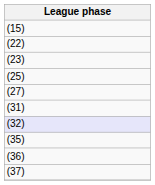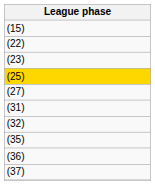(16, 76) no background -> (16, 76) gold background
(16, 124) lavender background -> (16, 124) no background
